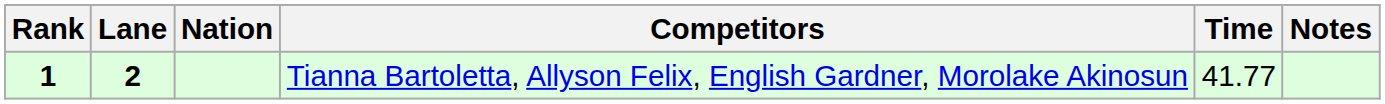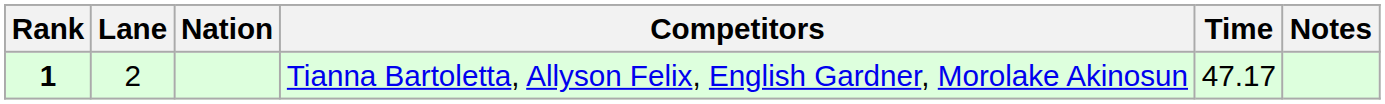(133, 76) bold -> (133, 76) normal
(1239, 76) 41.77 -> (1239, 76) 47.17
